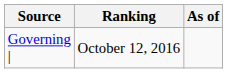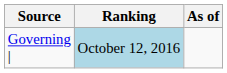(129, 47) no background -> (129, 47) lightblue background
